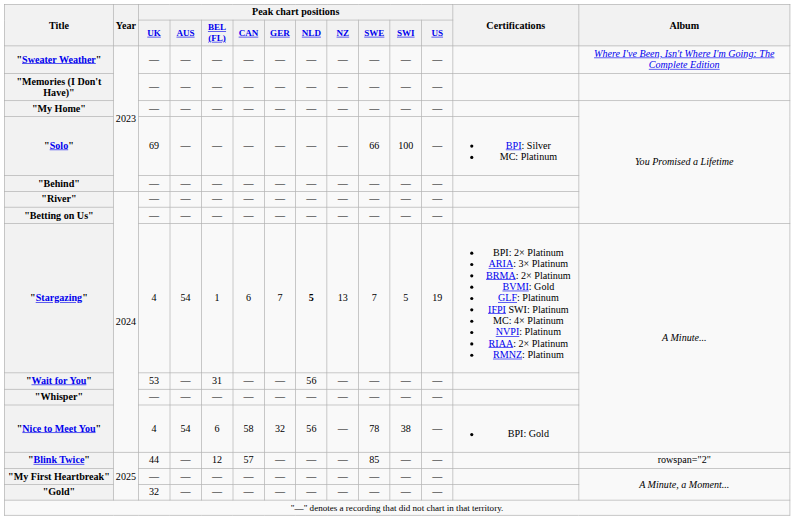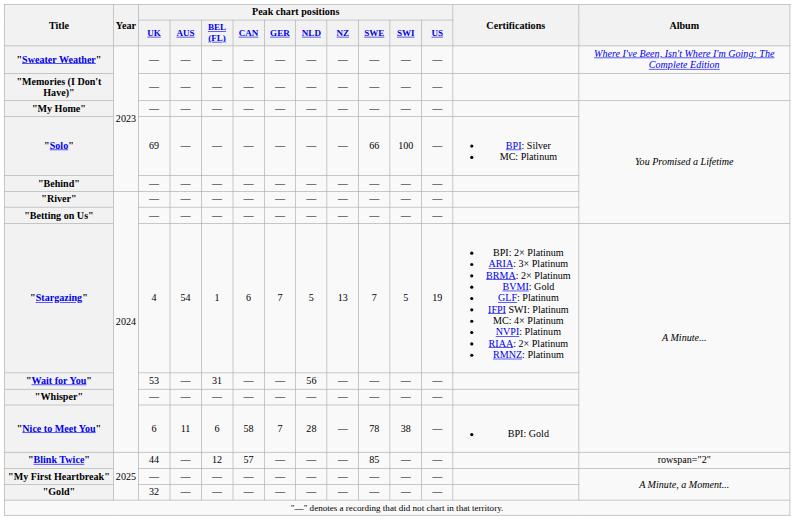(311, 298) bold -> (311, 298) normal
(154, 428) 4 -> (154, 428) 6
(186, 428) 54 -> (186, 428) 11
(280, 428) 32 -> (280, 428) 7
(311, 428) 56 -> (311, 428) 28
